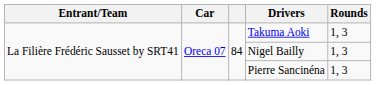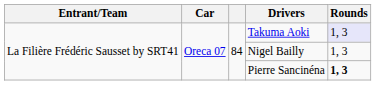(339, 32) no background -> (339, 32) lavender background
(339, 70) normal -> (339, 70) bold
